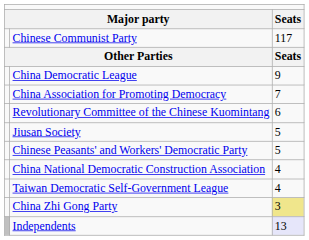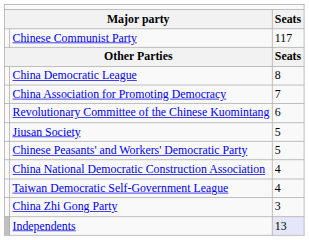(278, 75) 9 -> (278, 75) 8
(278, 207) khaki background -> (278, 207) no background
